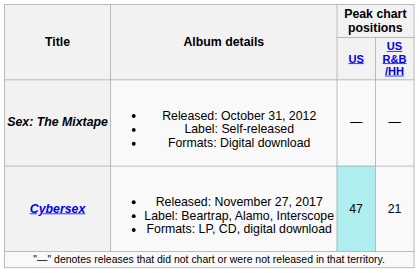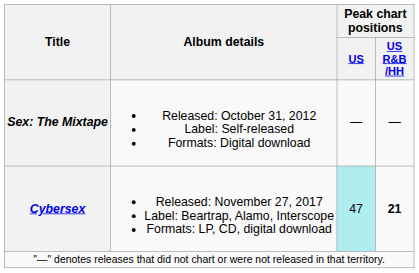(395, 208) normal -> (395, 208) bold
